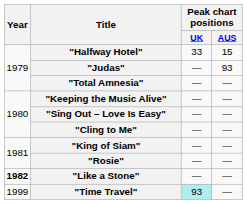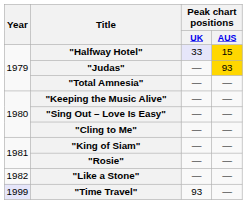(197, 52) no background -> (197, 52) lavender background
(227, 52) no background -> (227, 52) gold background
(227, 68) no background -> (227, 68) gold background
(17, 176) bold -> (17, 176) normal
(17, 191) no background -> (17, 191) lavender background
(197, 191) paleturquoise background -> (197, 191) no background
